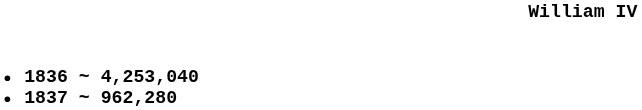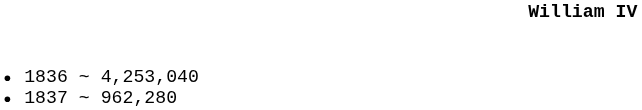(583, 88) bold -> (583, 88) normal
